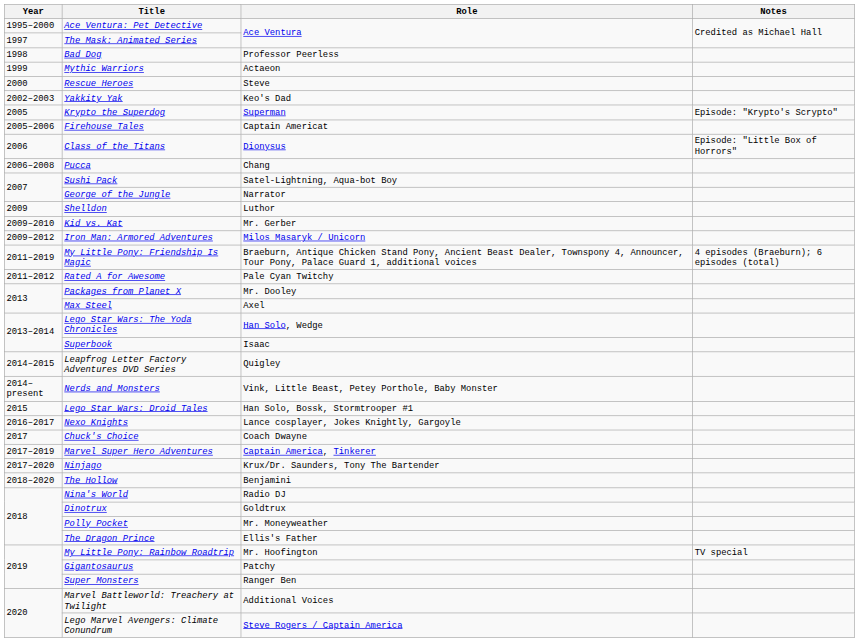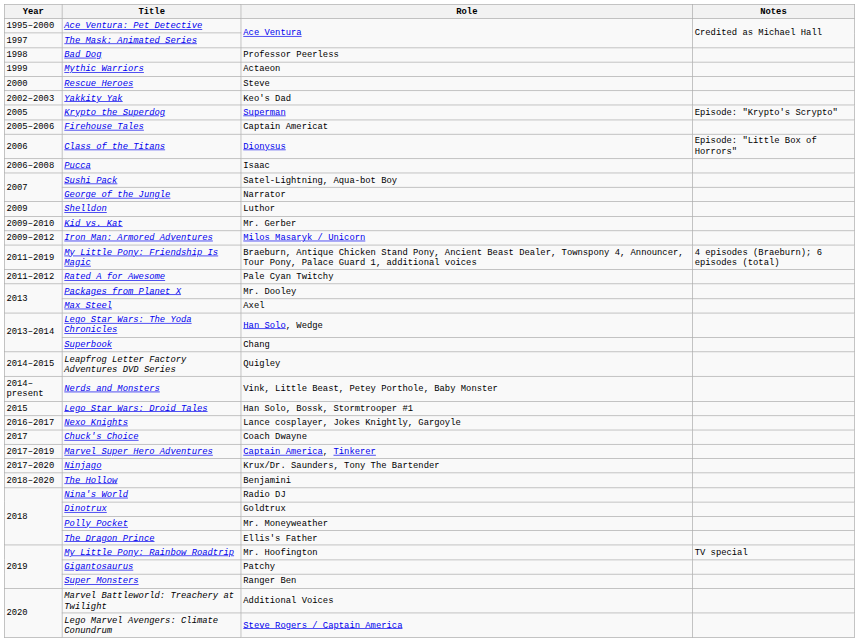(257, 166) Chang -> (257, 166) Isaac
(257, 345) Isaac -> (257, 345) Chang
